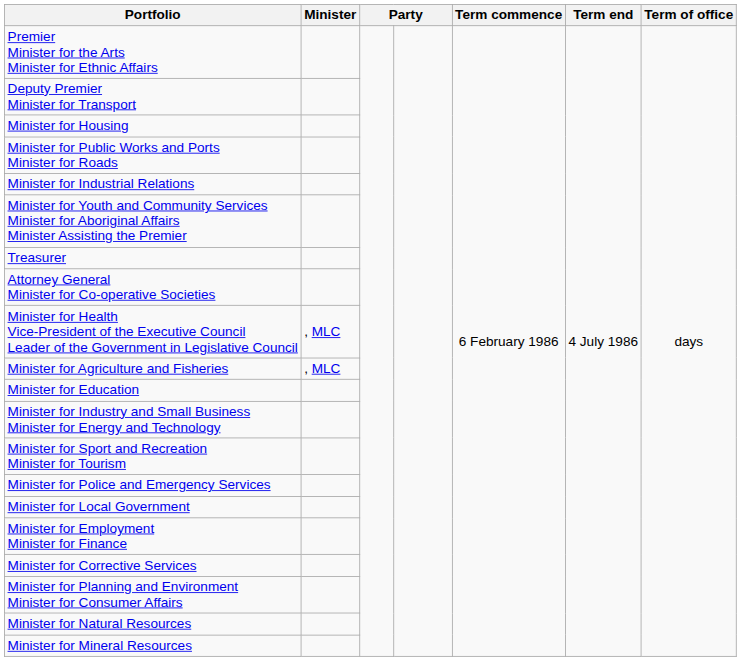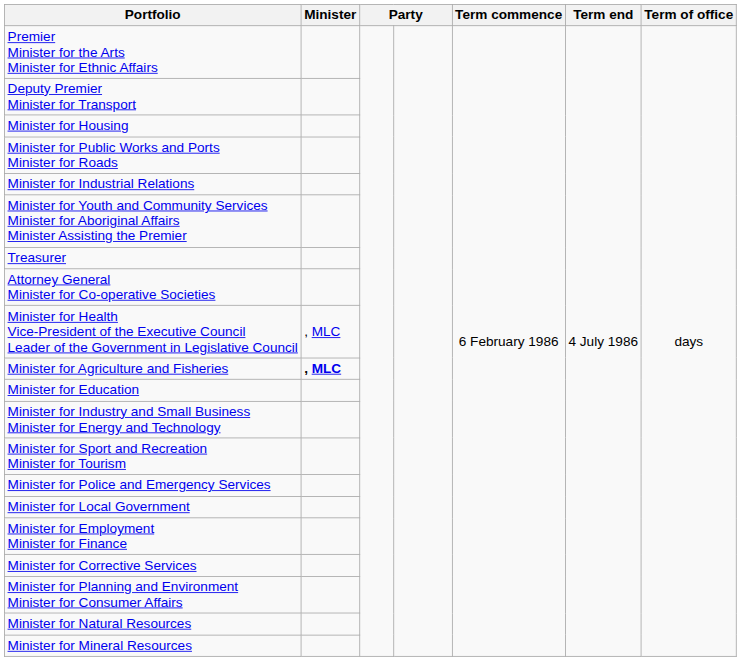(322, 368) normal -> (323, 368) bold
